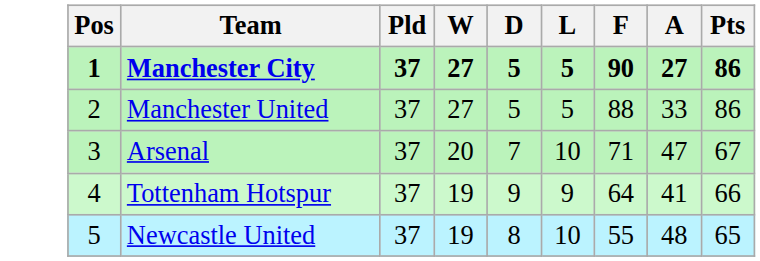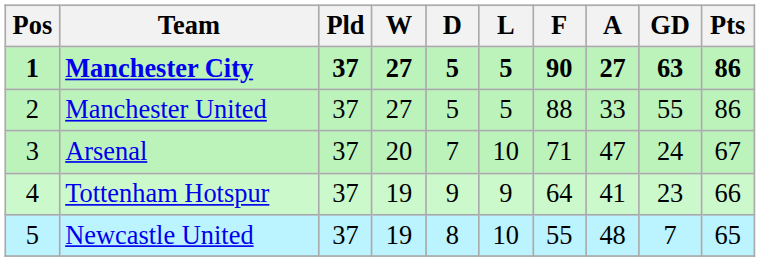+ column: (670, 25)
